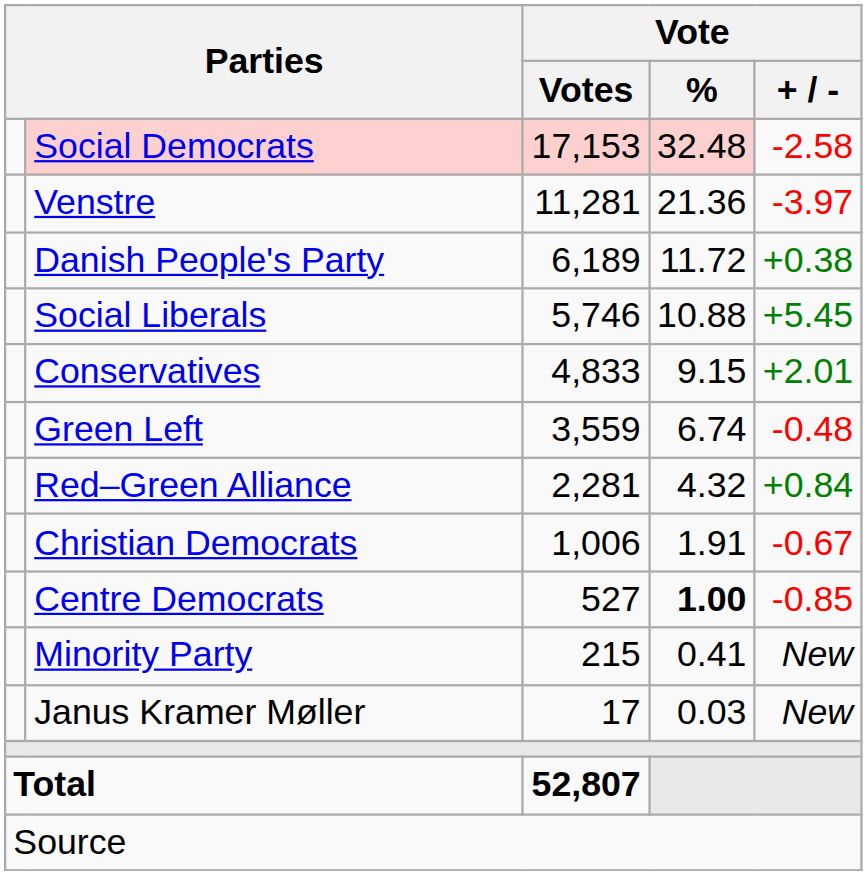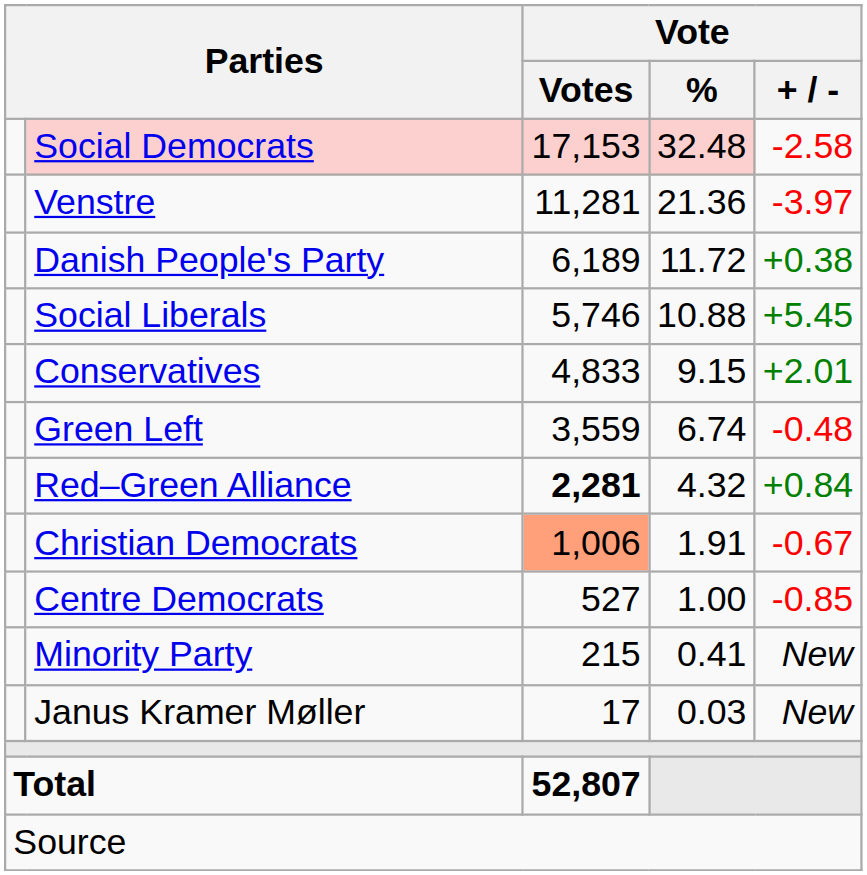(596, 485) normal -> (596, 485) bold
(596, 542) no background -> (596, 542) lightsalmon background
(712, 598) bold -> (712, 598) normal
